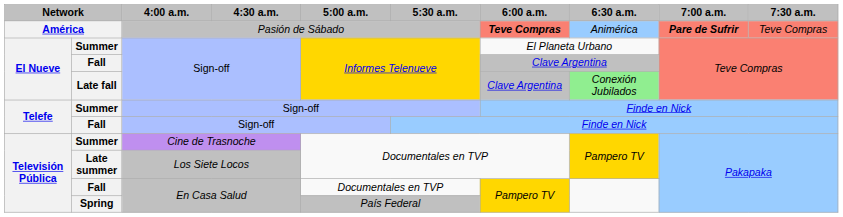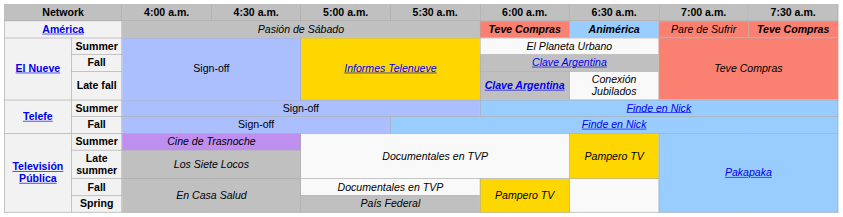(614, 29) normal -> (614, 29) bold
(704, 29) bold -> (704, 29) normal
(793, 29) normal -> (793, 29) bold
(525, 85) normal -> (525, 85) bold
(614, 85) lightgreen background -> (614, 85) no background
